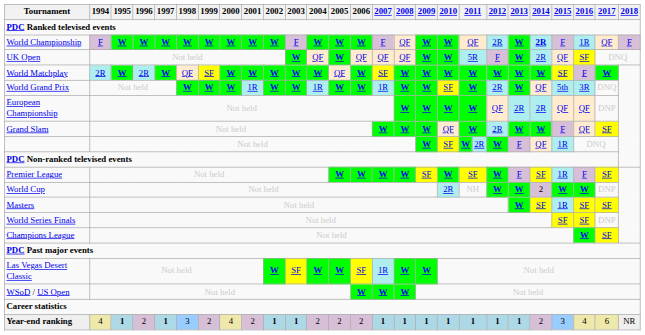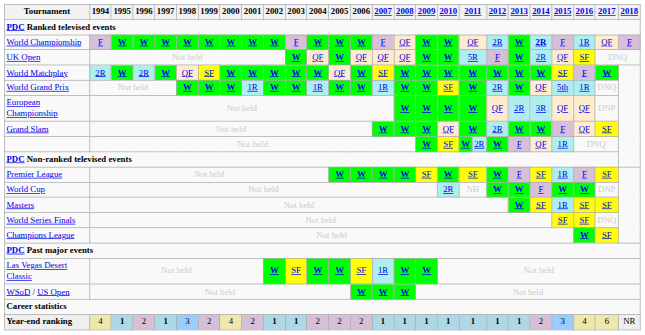(584, 87) 3R -> (584, 87) 1R
(541, 108) 2R -> (541, 108) 3R
(541, 189) 2 -> (541, 189) F
(607, 220) DNP -> (607, 220) DNQ
